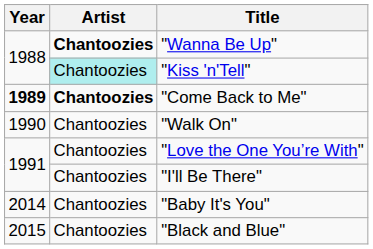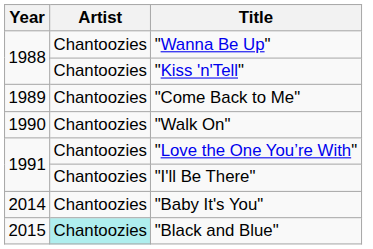(103, 44) bold -> (100, 44) normal
(100, 71) paleturquoise background -> (100, 71) no background
(27, 97) bold -> (27, 97) normal
(103, 97) bold -> (100, 97) normal
(100, 230) no background -> (100, 230) paleturquoise background
